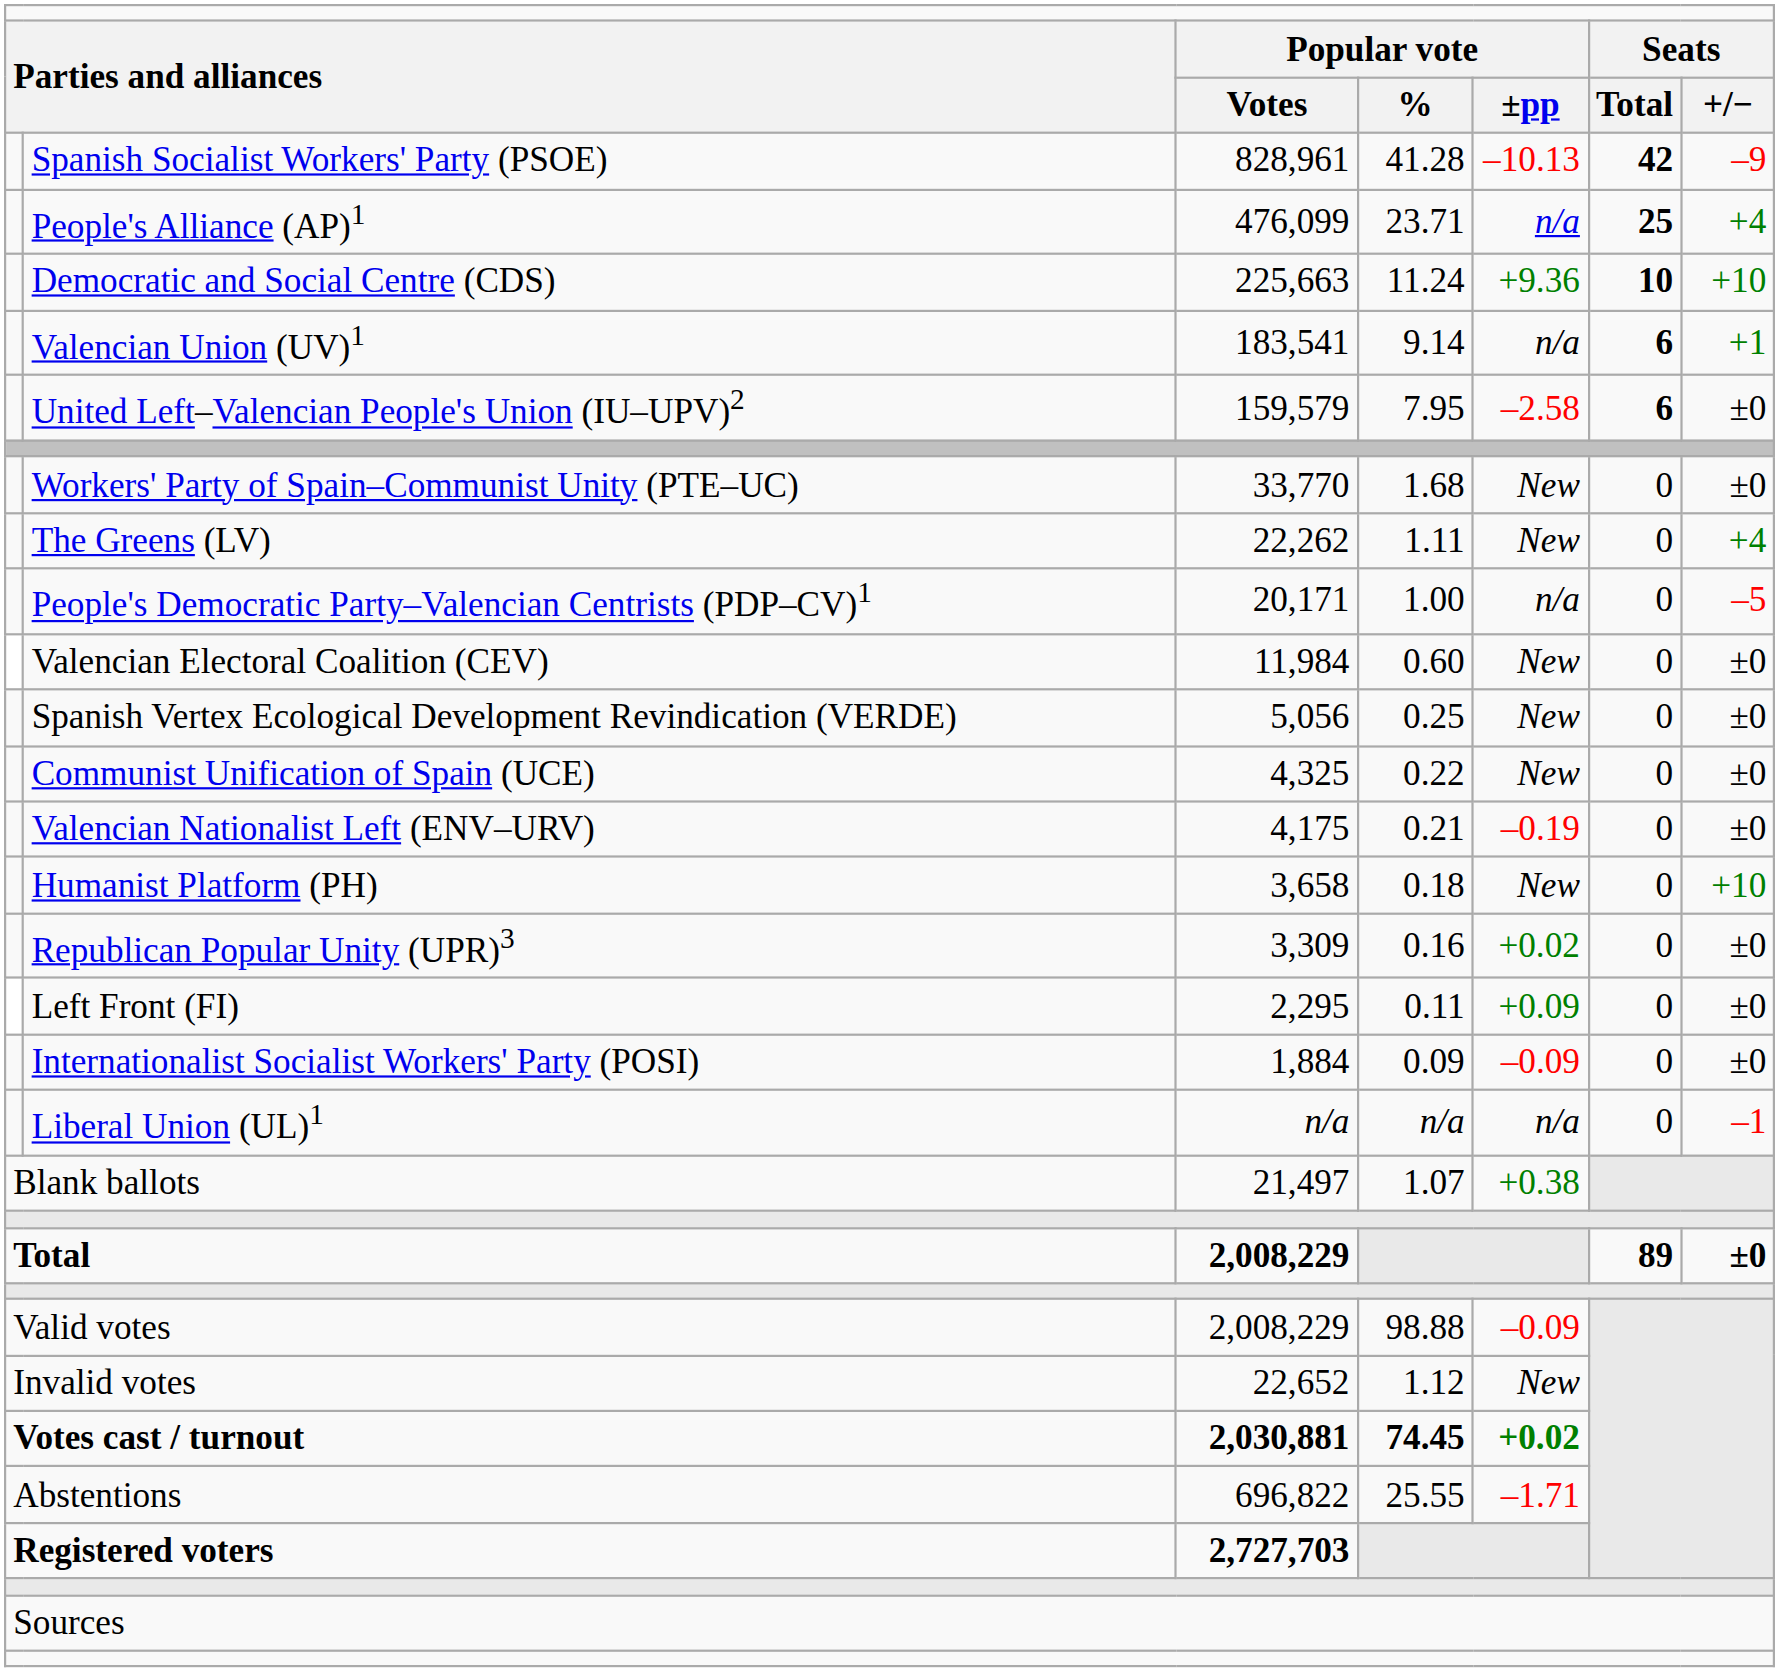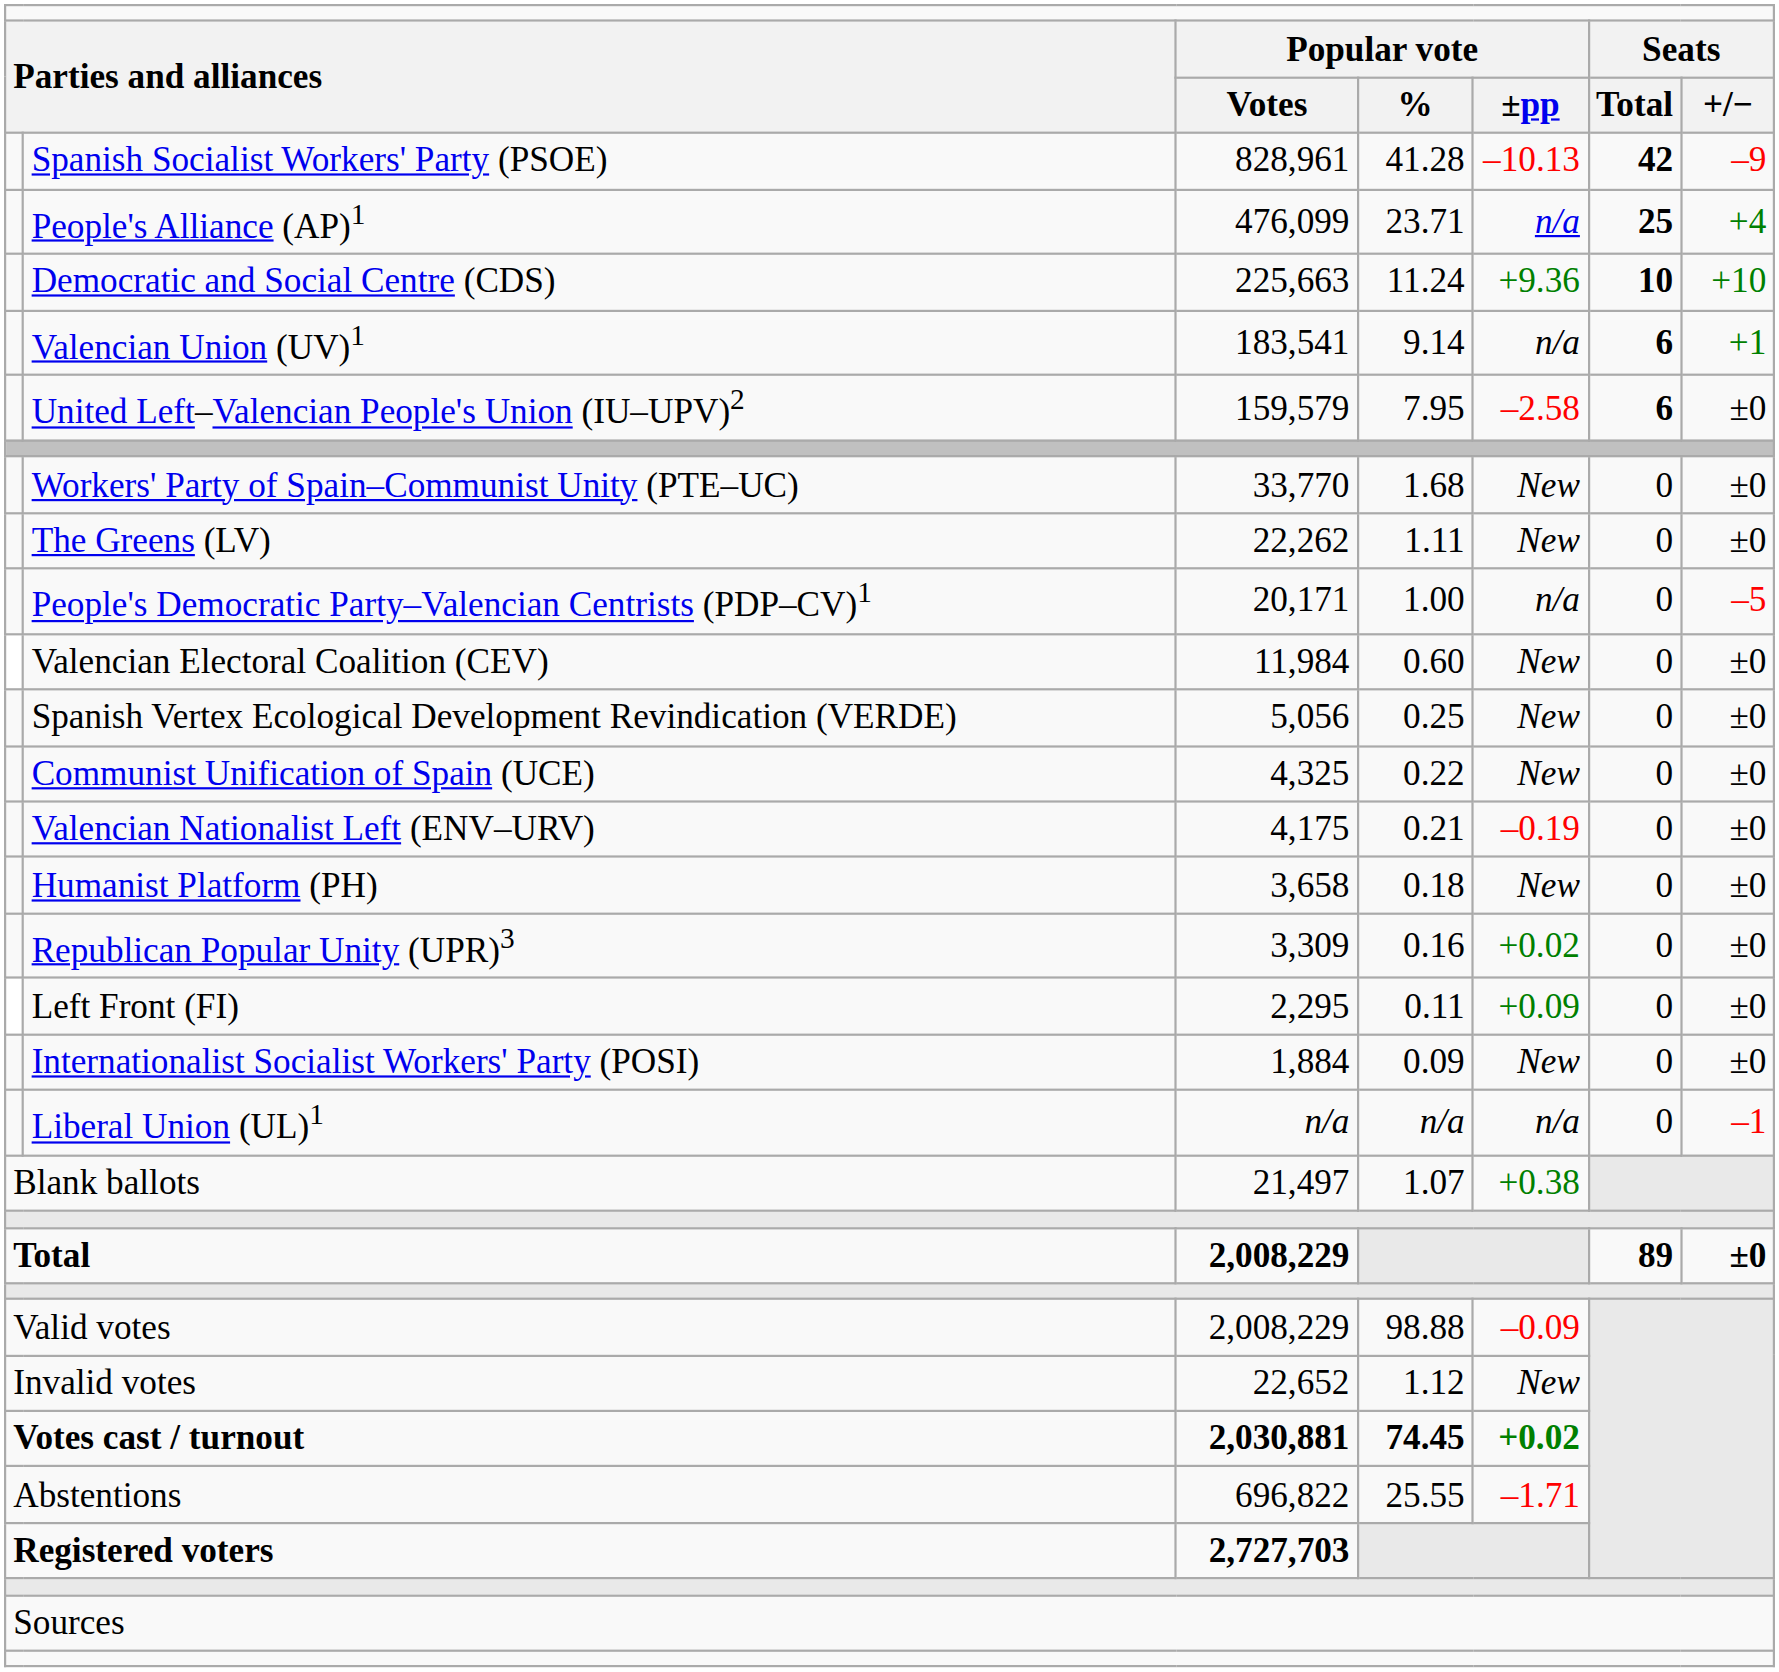(1748, 540) +4 -> (1748, 540) ±0
(1739, 884) +10 -> (1748, 884) ±0
(1540, 1061) –0.09 -> (1549, 1061) New
